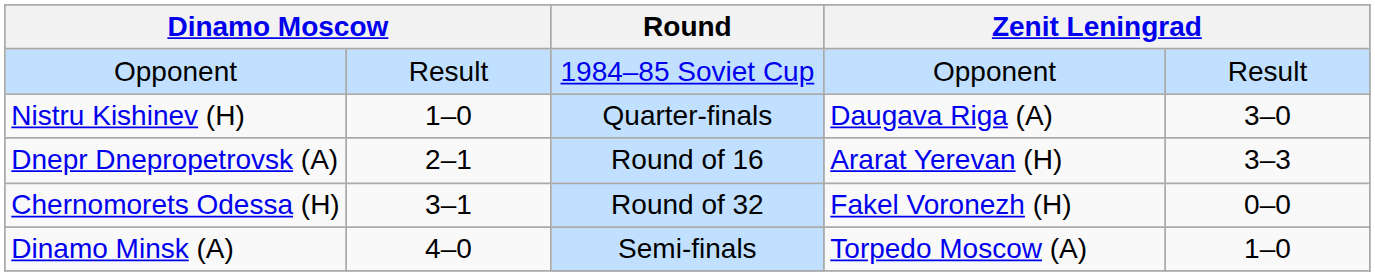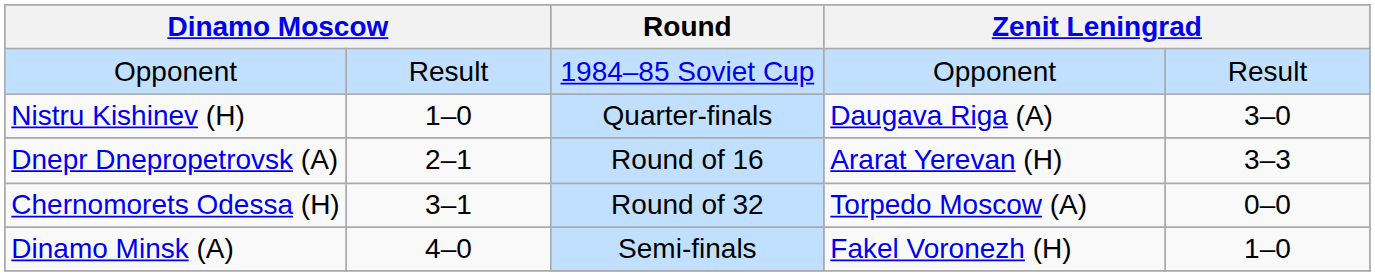(951, 204) Fakel Voronezh (H) -> (959, 204) Torpedo Moscow (A)
(959, 248) Torpedo Moscow (A) -> (951, 248) Fakel Voronezh (H)
